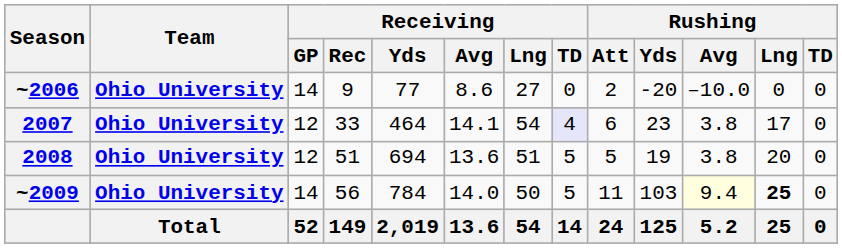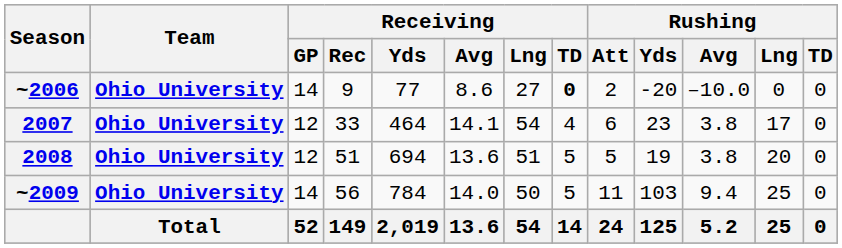(569, 90) normal -> (569, 90) bold
(569, 124) lavender background -> (569, 124) no background
(719, 192) lightyellow background -> (719, 192) no background
(779, 192) bold -> (779, 192) normal
